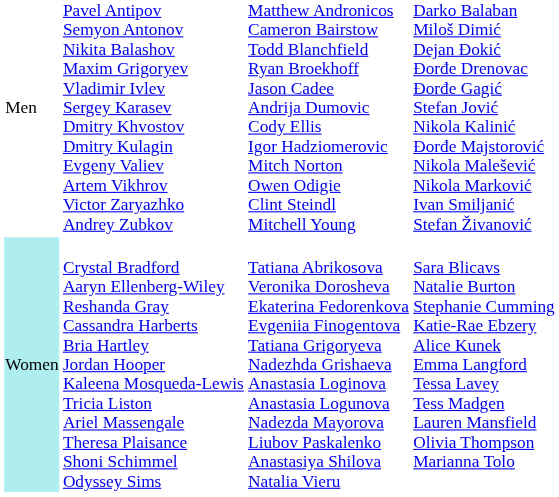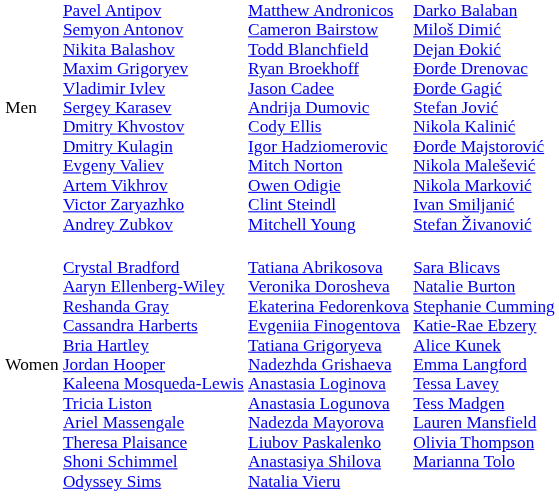(32, 364) paleturquoise background -> (32, 364) no background
